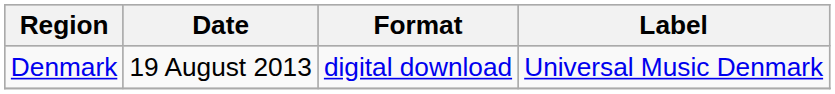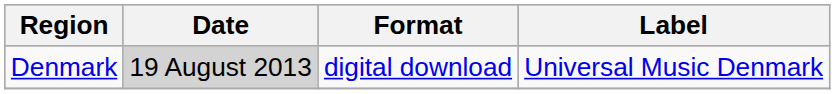(221, 66) no background -> (221, 66) lightgrey background
